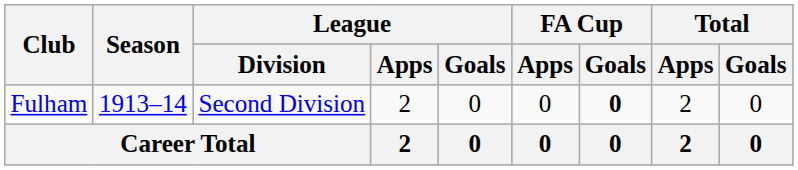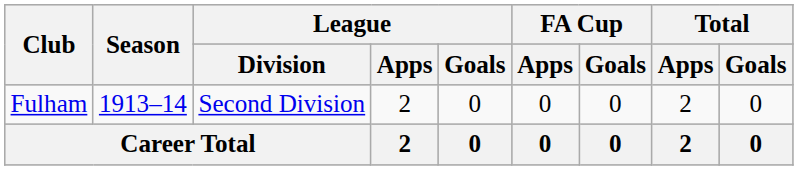(615, 104) bold -> (615, 104) normal
